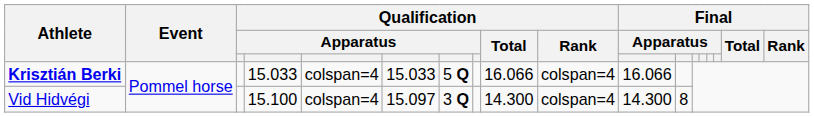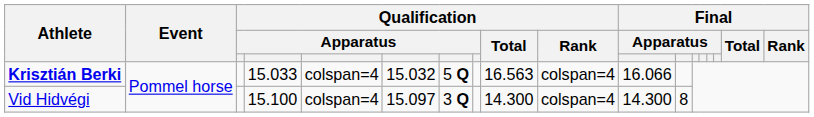(411, 74) 15.033 -> (411, 74) 15.032
(509, 74) 16.066 -> (509, 74) 16.563
